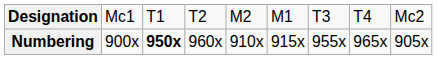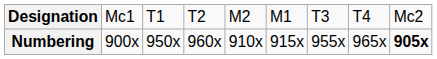(164, 41) bold -> (163, 41) normal
(412, 41) normal -> (411, 41) bold
